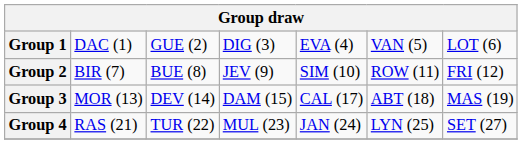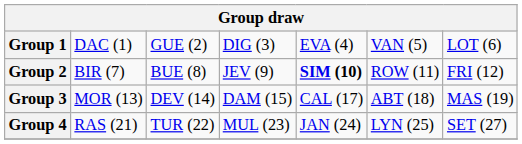(330, 71) normal -> (331, 71) bold
